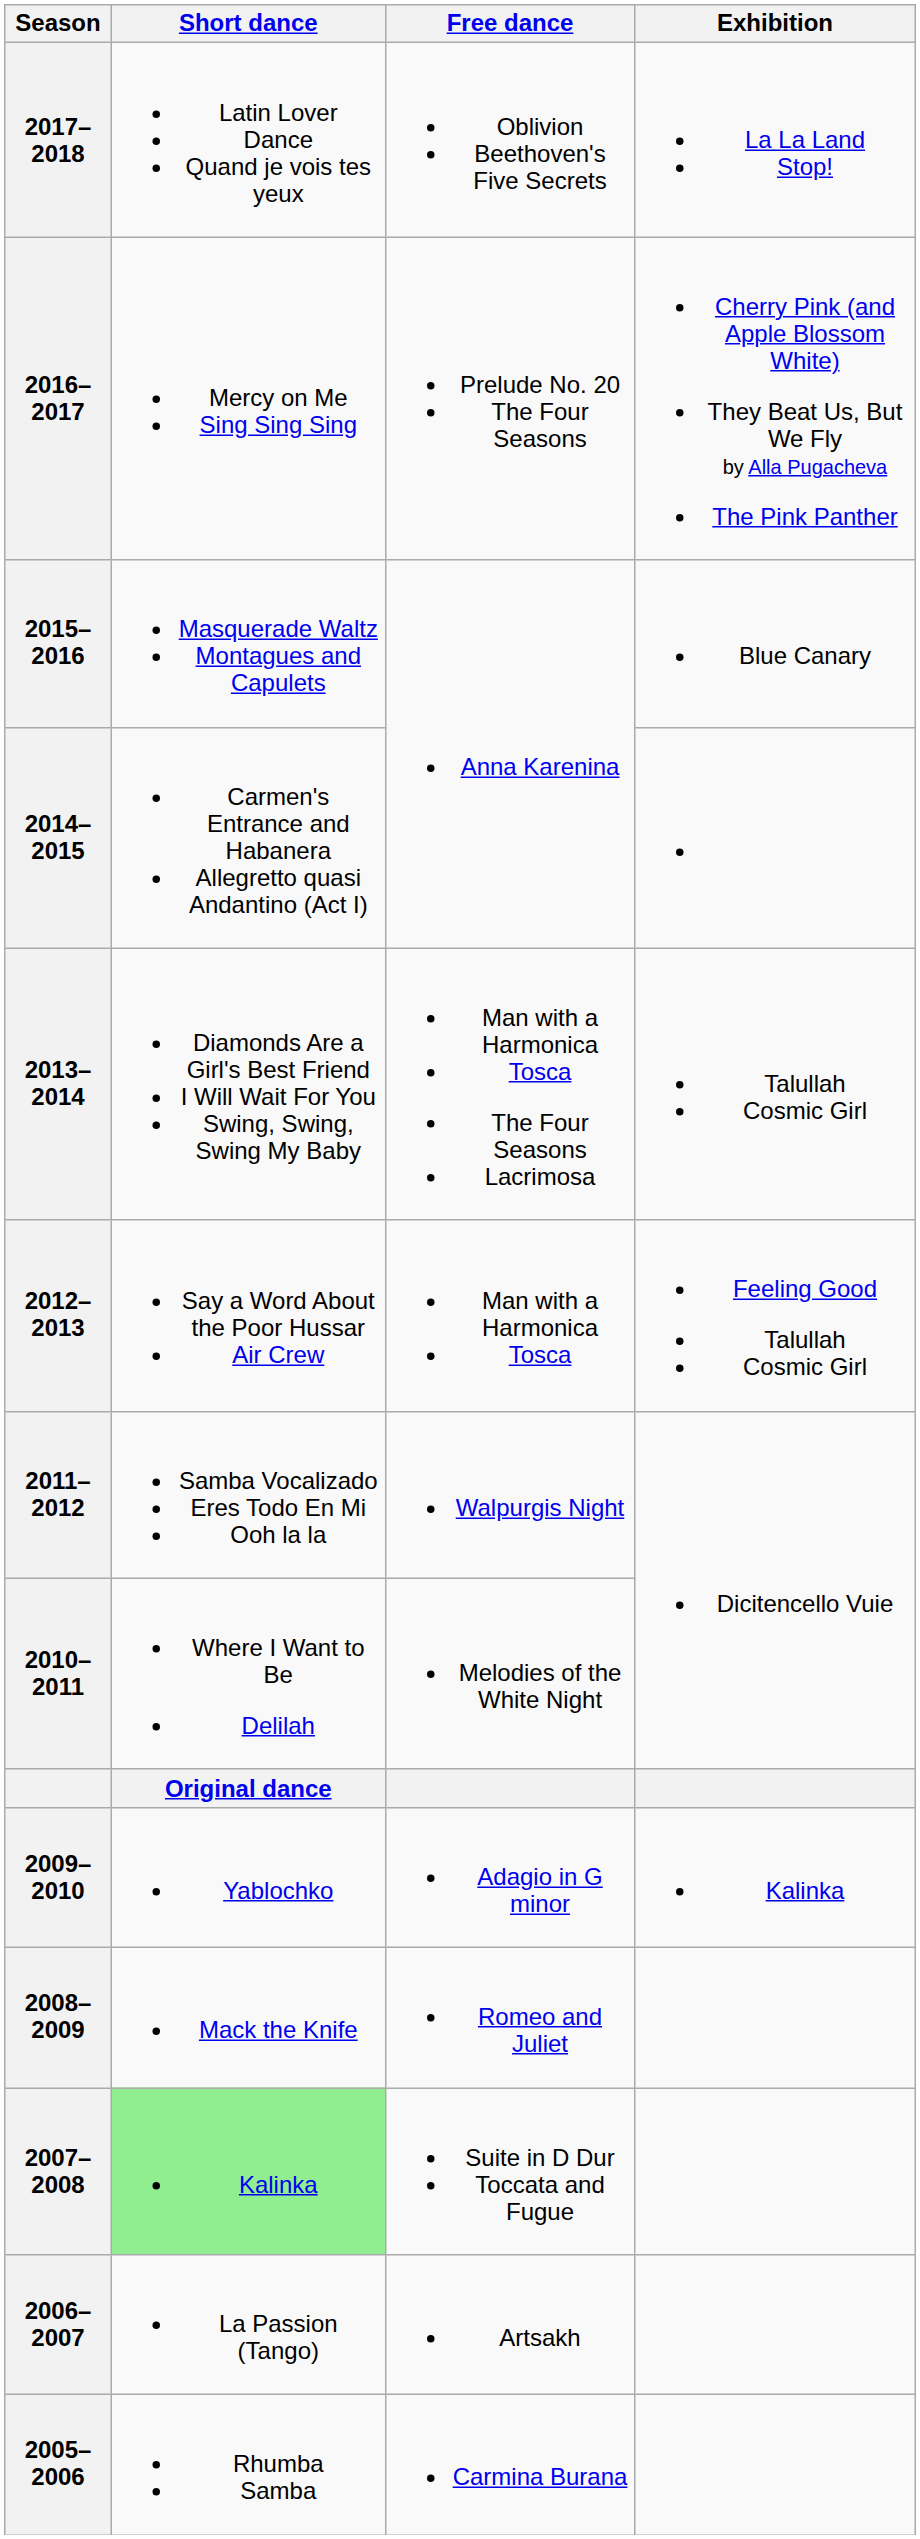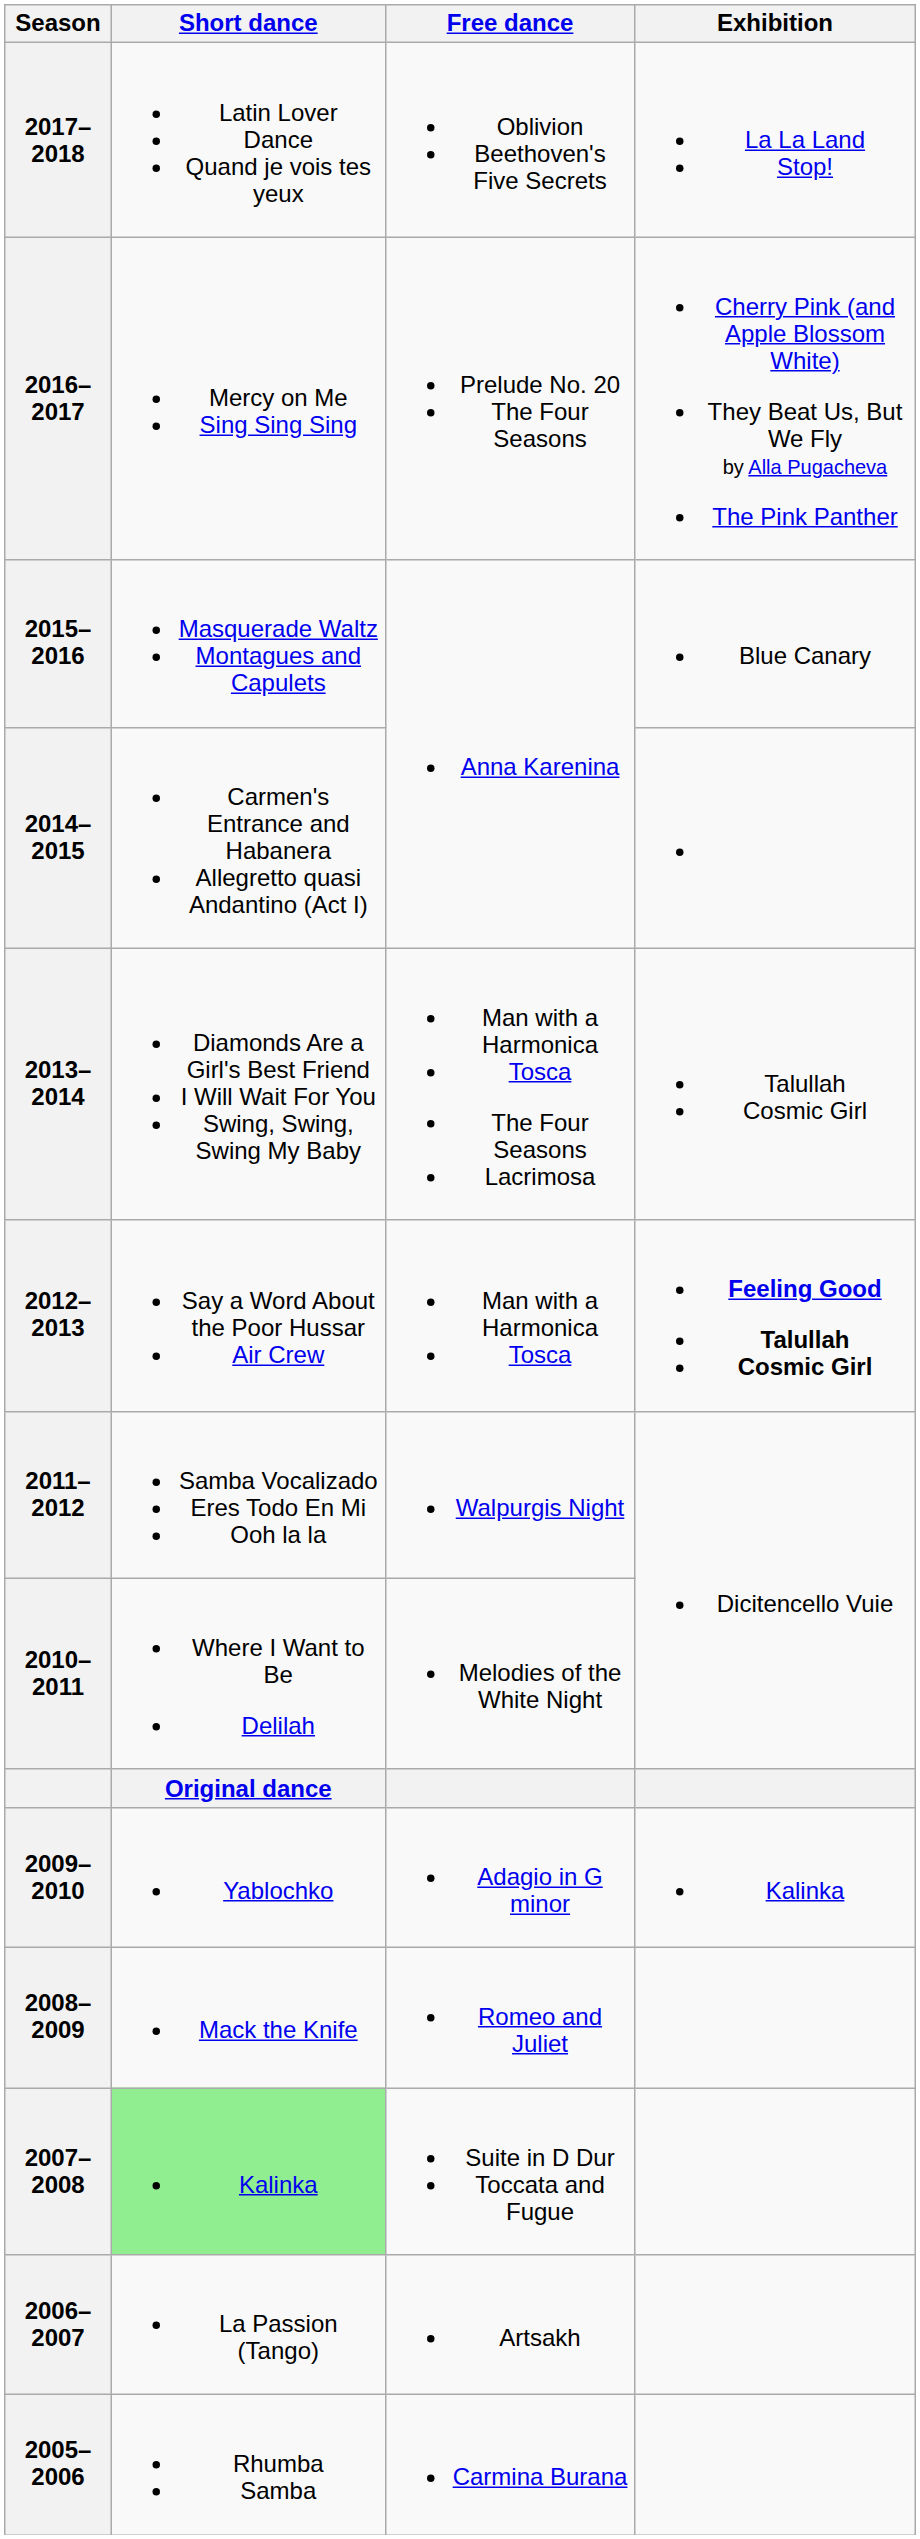(775, 1329) normal -> (775, 1329) bold
